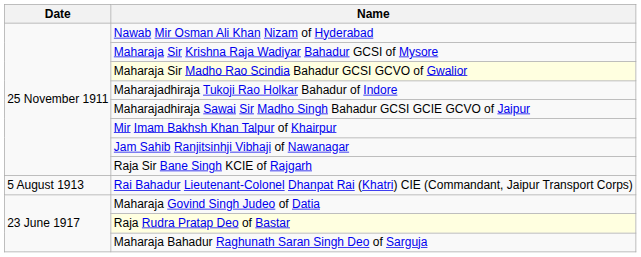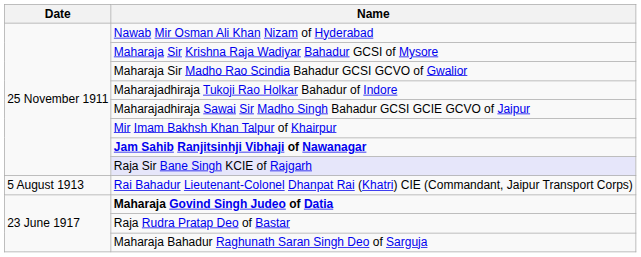(291, 71) lightyellow background -> (291, 71) no background
(231, 147) normal -> (240, 147) bold
(213, 166) no background -> (213, 166) lavender background
(217, 204) normal -> (224, 204) bold
(202, 223) lightyellow background -> (202, 223) no background
